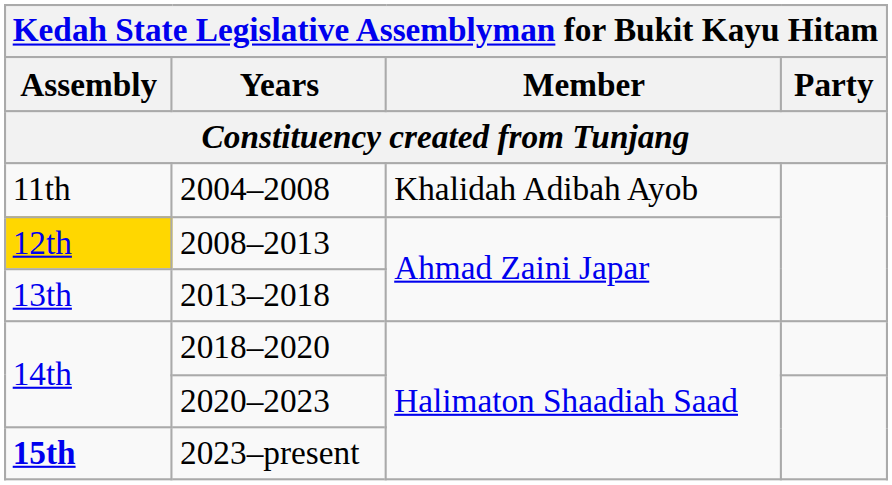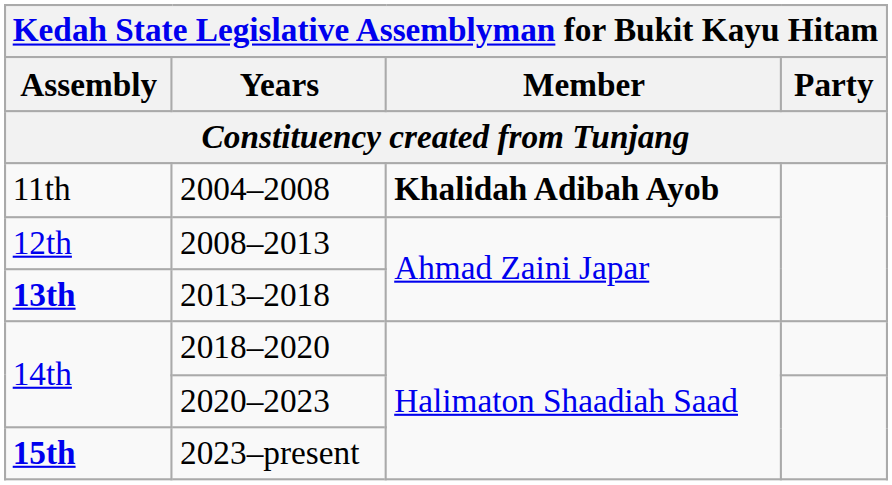(546, 189) normal -> (557, 189) bold
(42, 242) gold background -> (42, 242) no background
(42, 294) normal -> (44, 294) bold
